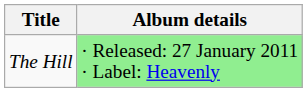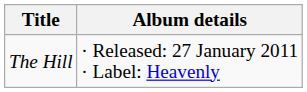(190, 60) lightgreen background -> (190, 60) no background
